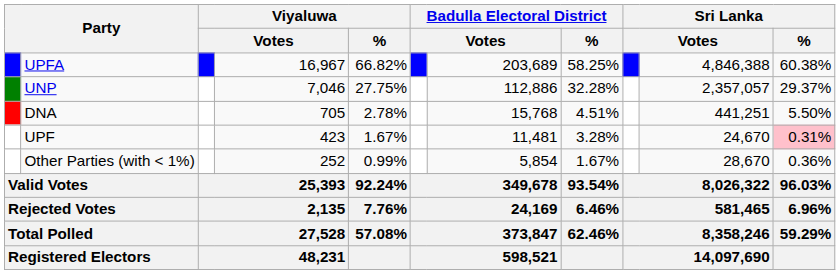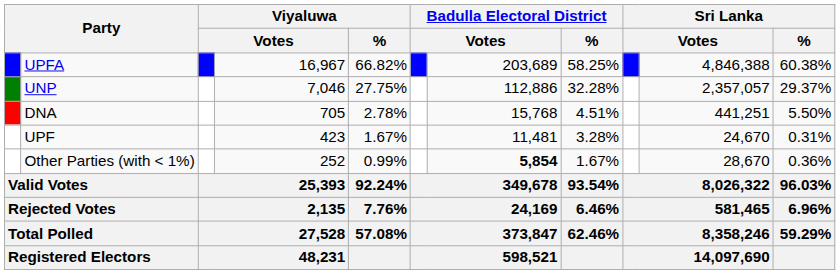(810, 137) pink background -> (810, 137) no background
(538, 161) normal -> (538, 161) bold
